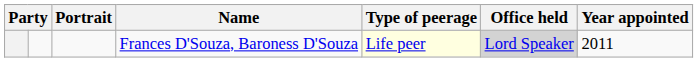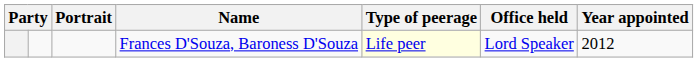(529, 43) lightgrey background -> (529, 43) no background
(598, 43) 2011 -> (598, 43) 2012
